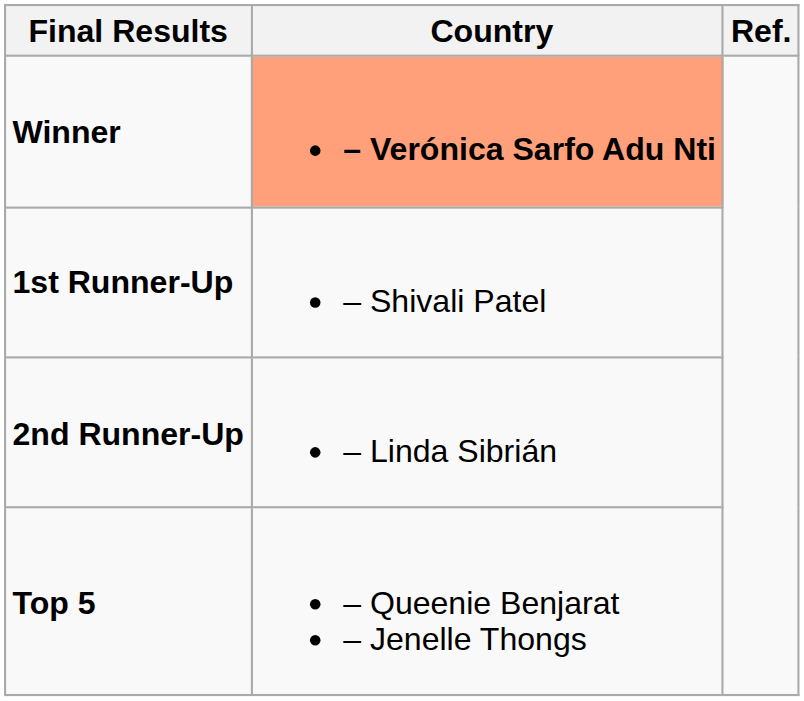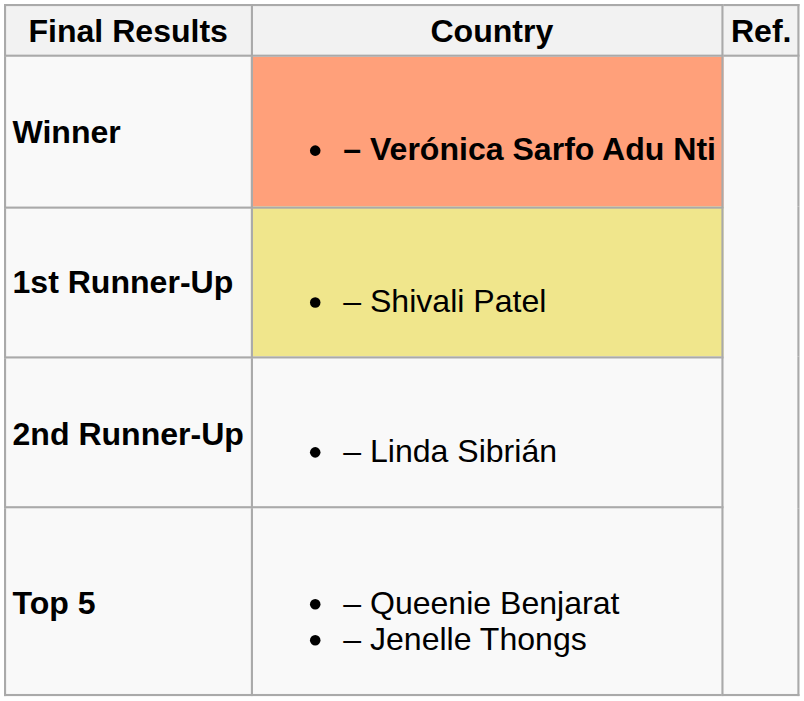(487, 300) no background -> (487, 300) khaki background
